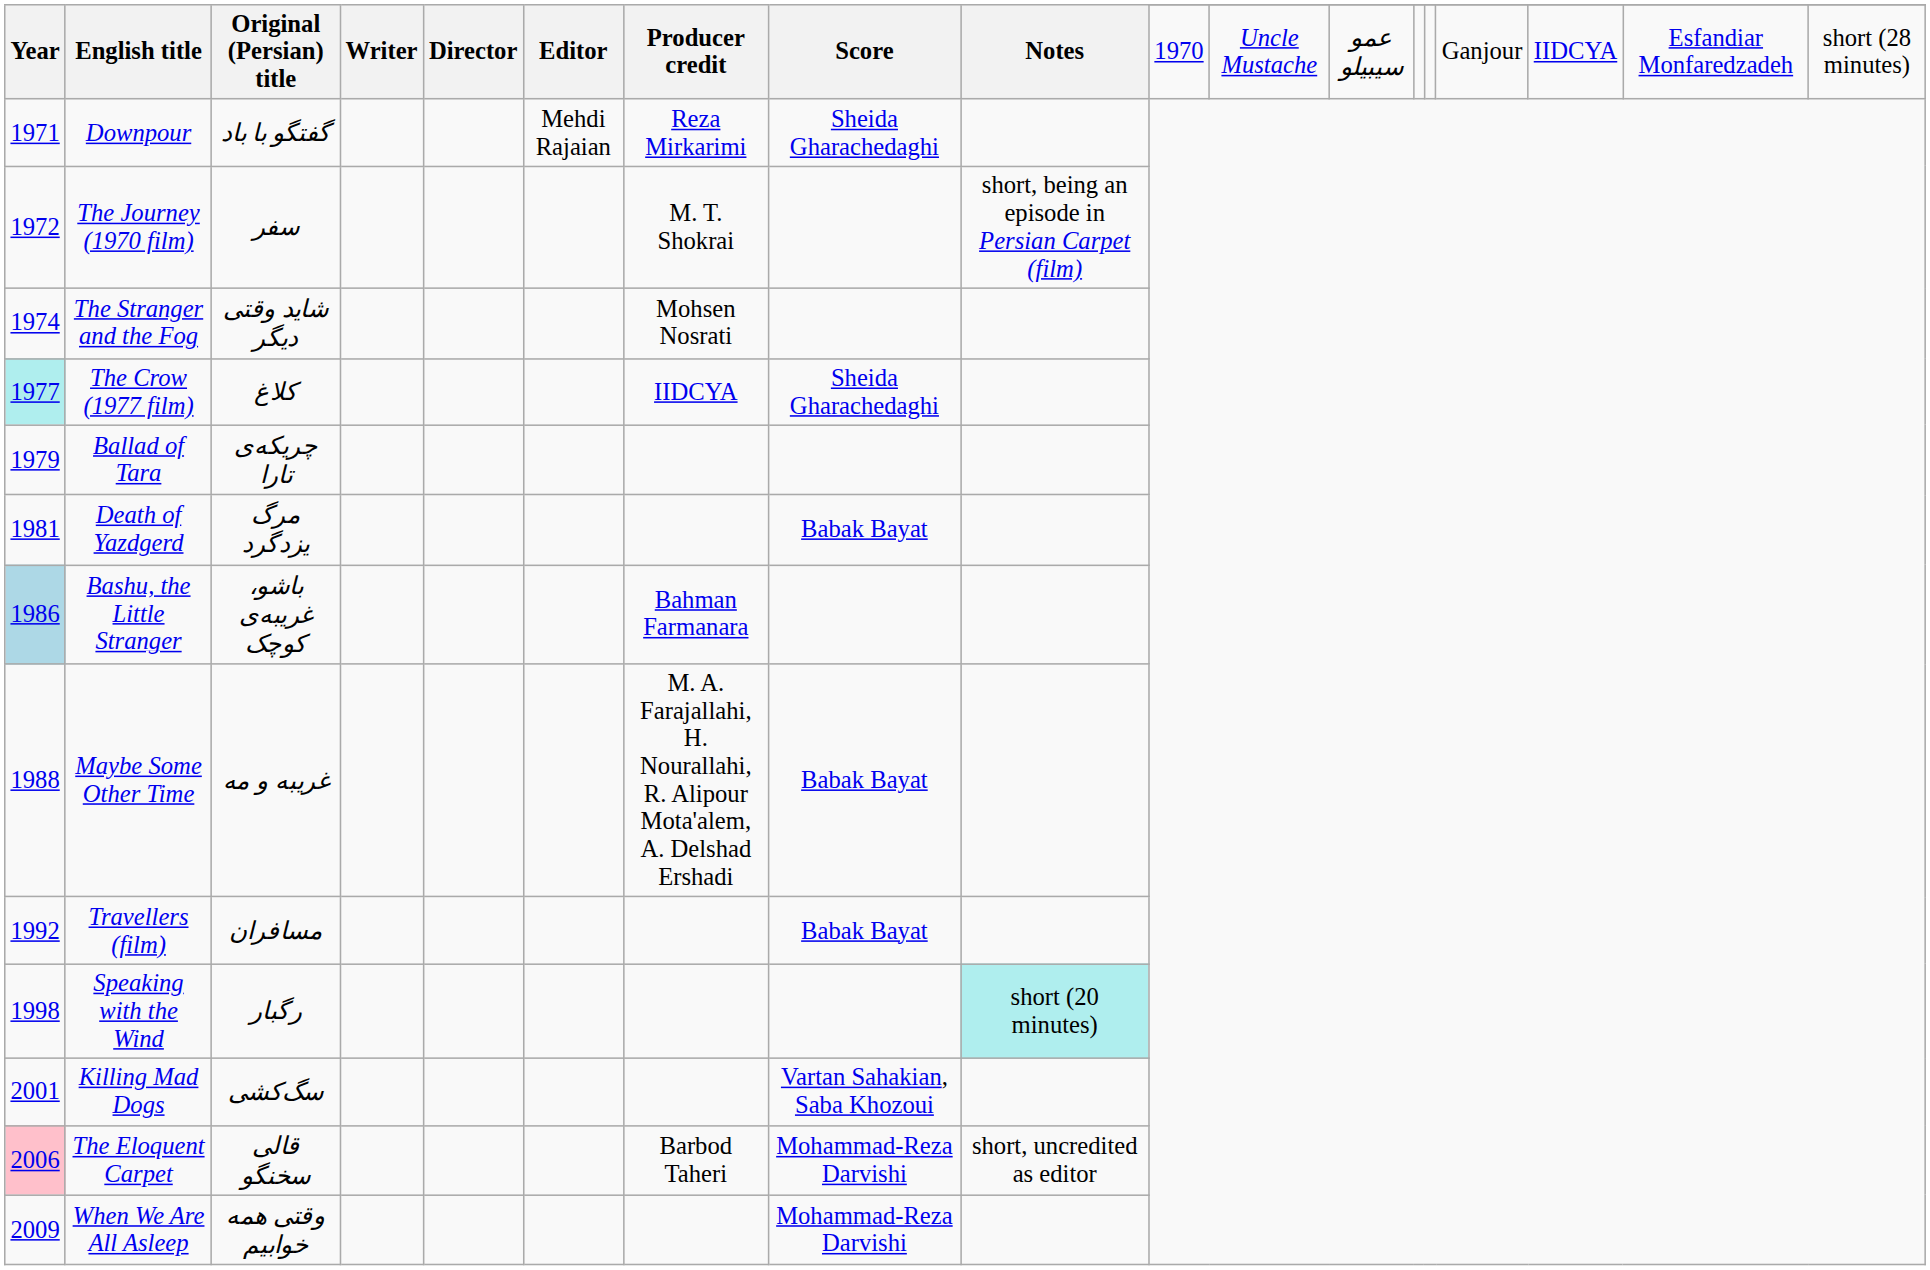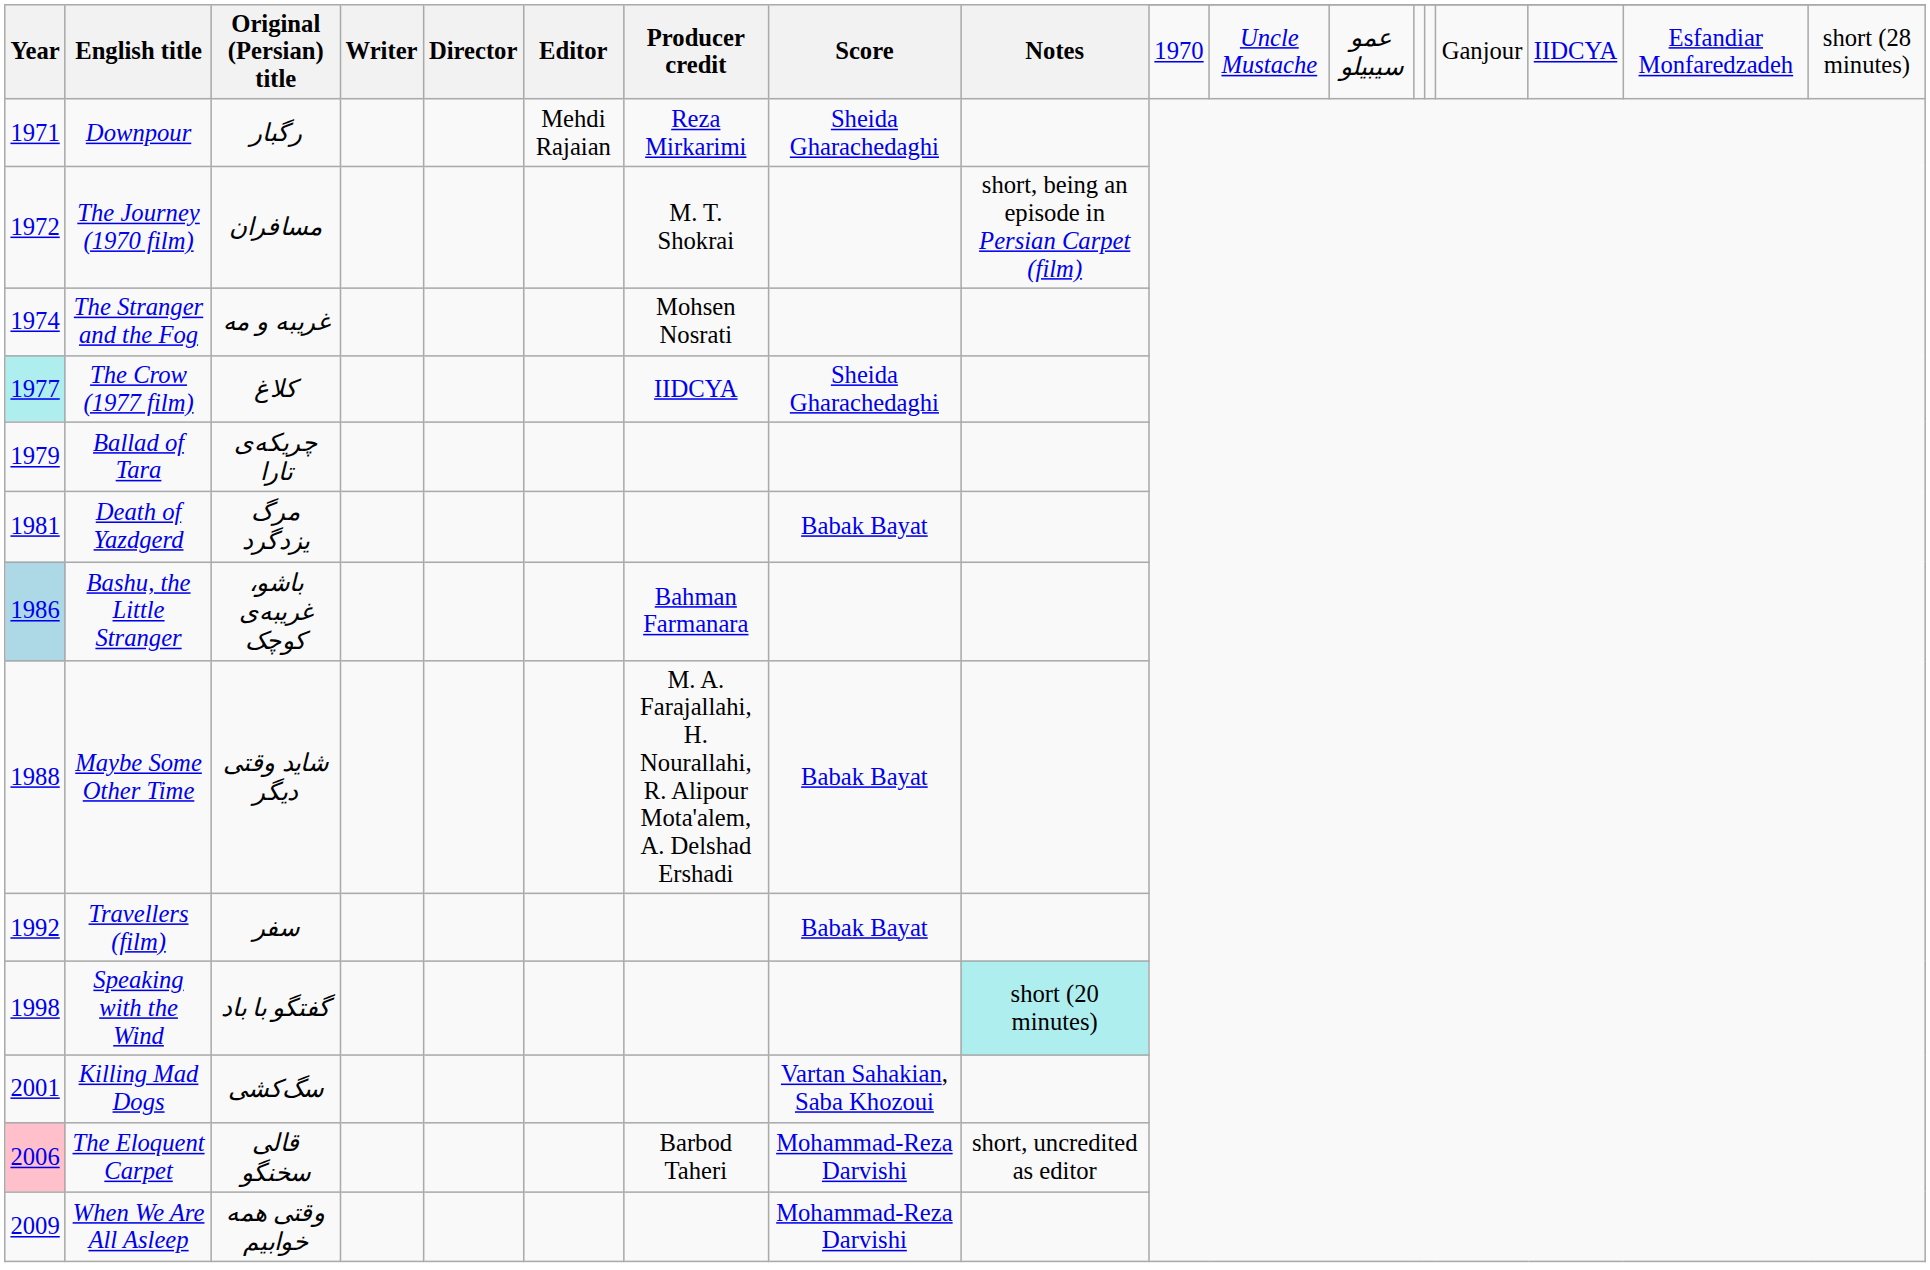(276, 133) گفتگو با باد -> (276, 133) رگبار
(276, 227) سفر -> (276, 227) مسافران
(276, 323) شاید وقتی دیگر -> (276, 322) غریبه و مه
(276, 780) غریبه و مه -> (276, 777) شاید وقتی دیگر
(276, 930) مسافران -> (276, 927) سفر
(276, 1011) رگبار -> (276, 1008) گفتگو با باد
